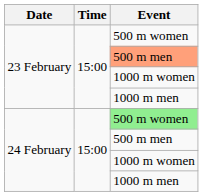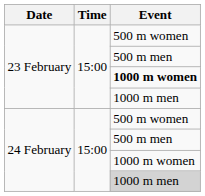(143, 56) lightsalmon background -> (143, 56) no background
(154, 77) normal -> (155, 77) bold
(151, 118) lightgreen background -> (151, 118) no background
(146, 181) no background -> (146, 181) lightgrey background
